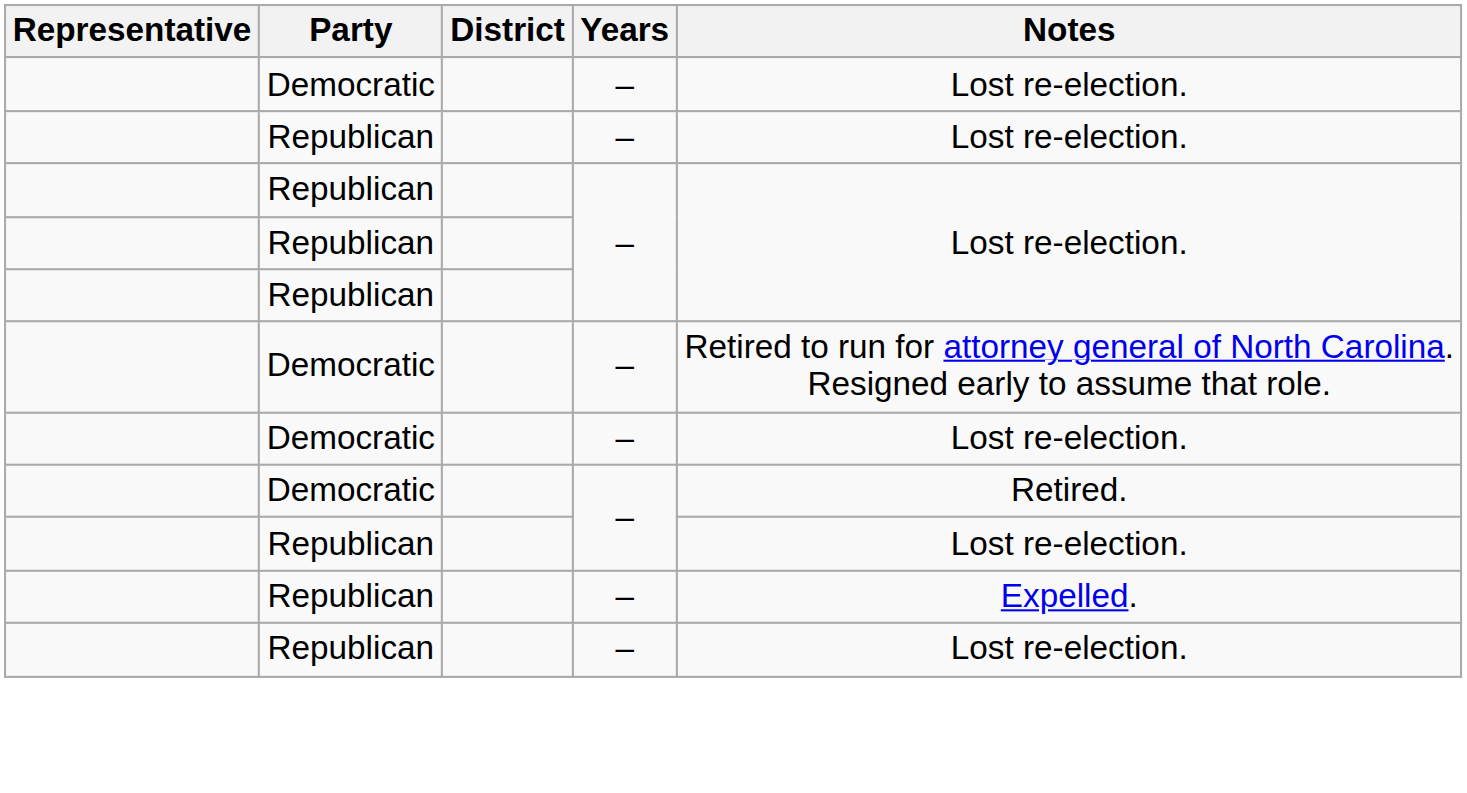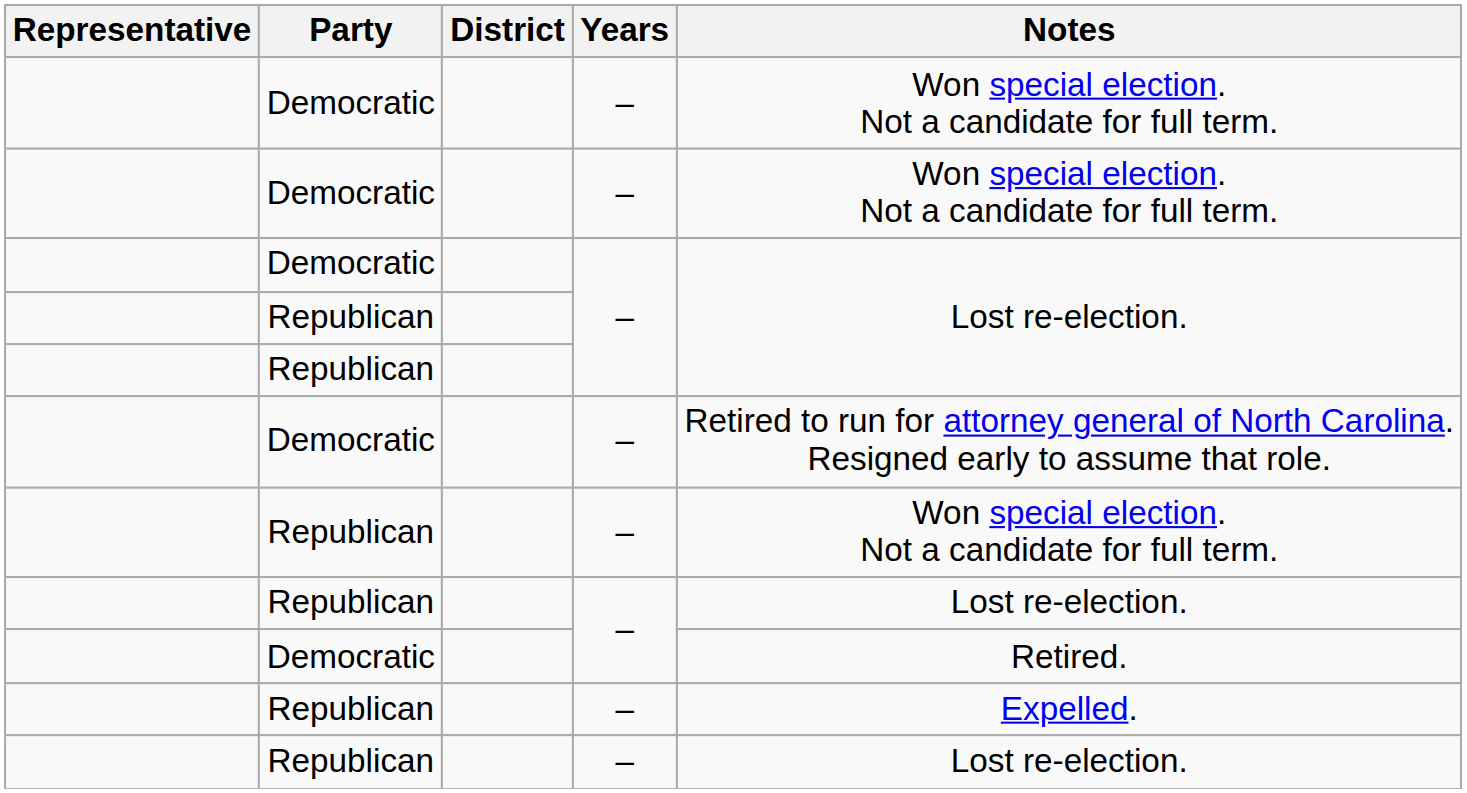(1069, 83) Lost re-election. -> (1069, 102) Won special election. Not a candidate for full term.
(351, 136) Republican -> (351, 192) Democratic
(1069, 136) Lost re-election. -> (1069, 192) Won special election. Not a candidate for full term.
(351, 189) Republican -> (351, 264) Democratic
(351, 437) Democratic -> (351, 531) Republican
(1069, 437) Lost re-election. -> (1069, 531) Won special election. Not a candidate for full term.
(351, 490) Democratic -> (351, 602) Republican
(1069, 490) Retired. -> (1069, 602) Lost re-election.
(351, 543) Republican -> (351, 655) Democratic
(1069, 543) Lost re-election. -> (1069, 655) Retired.
